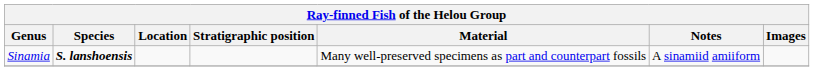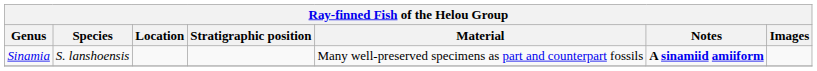(94, 55) bold -> (93, 55) normal
(706, 55) normal -> (706, 55) bold
